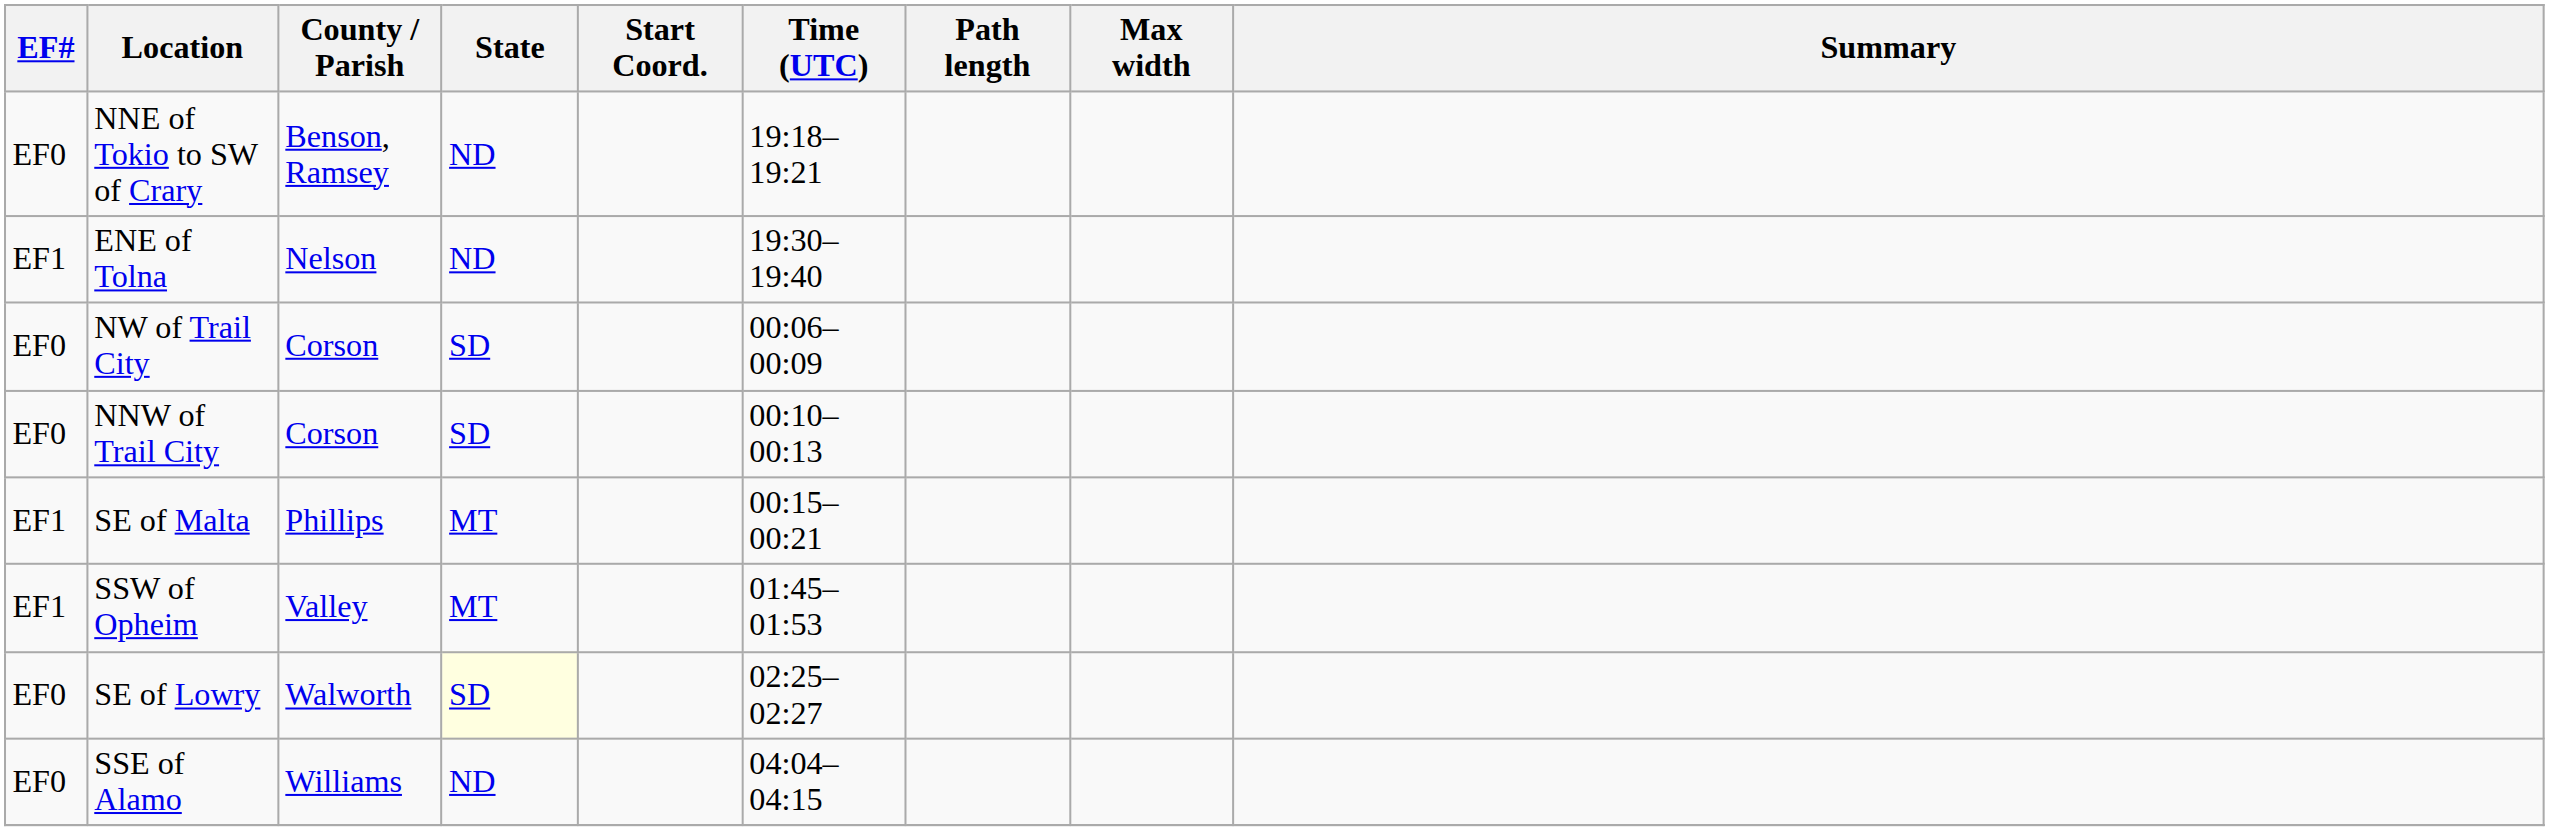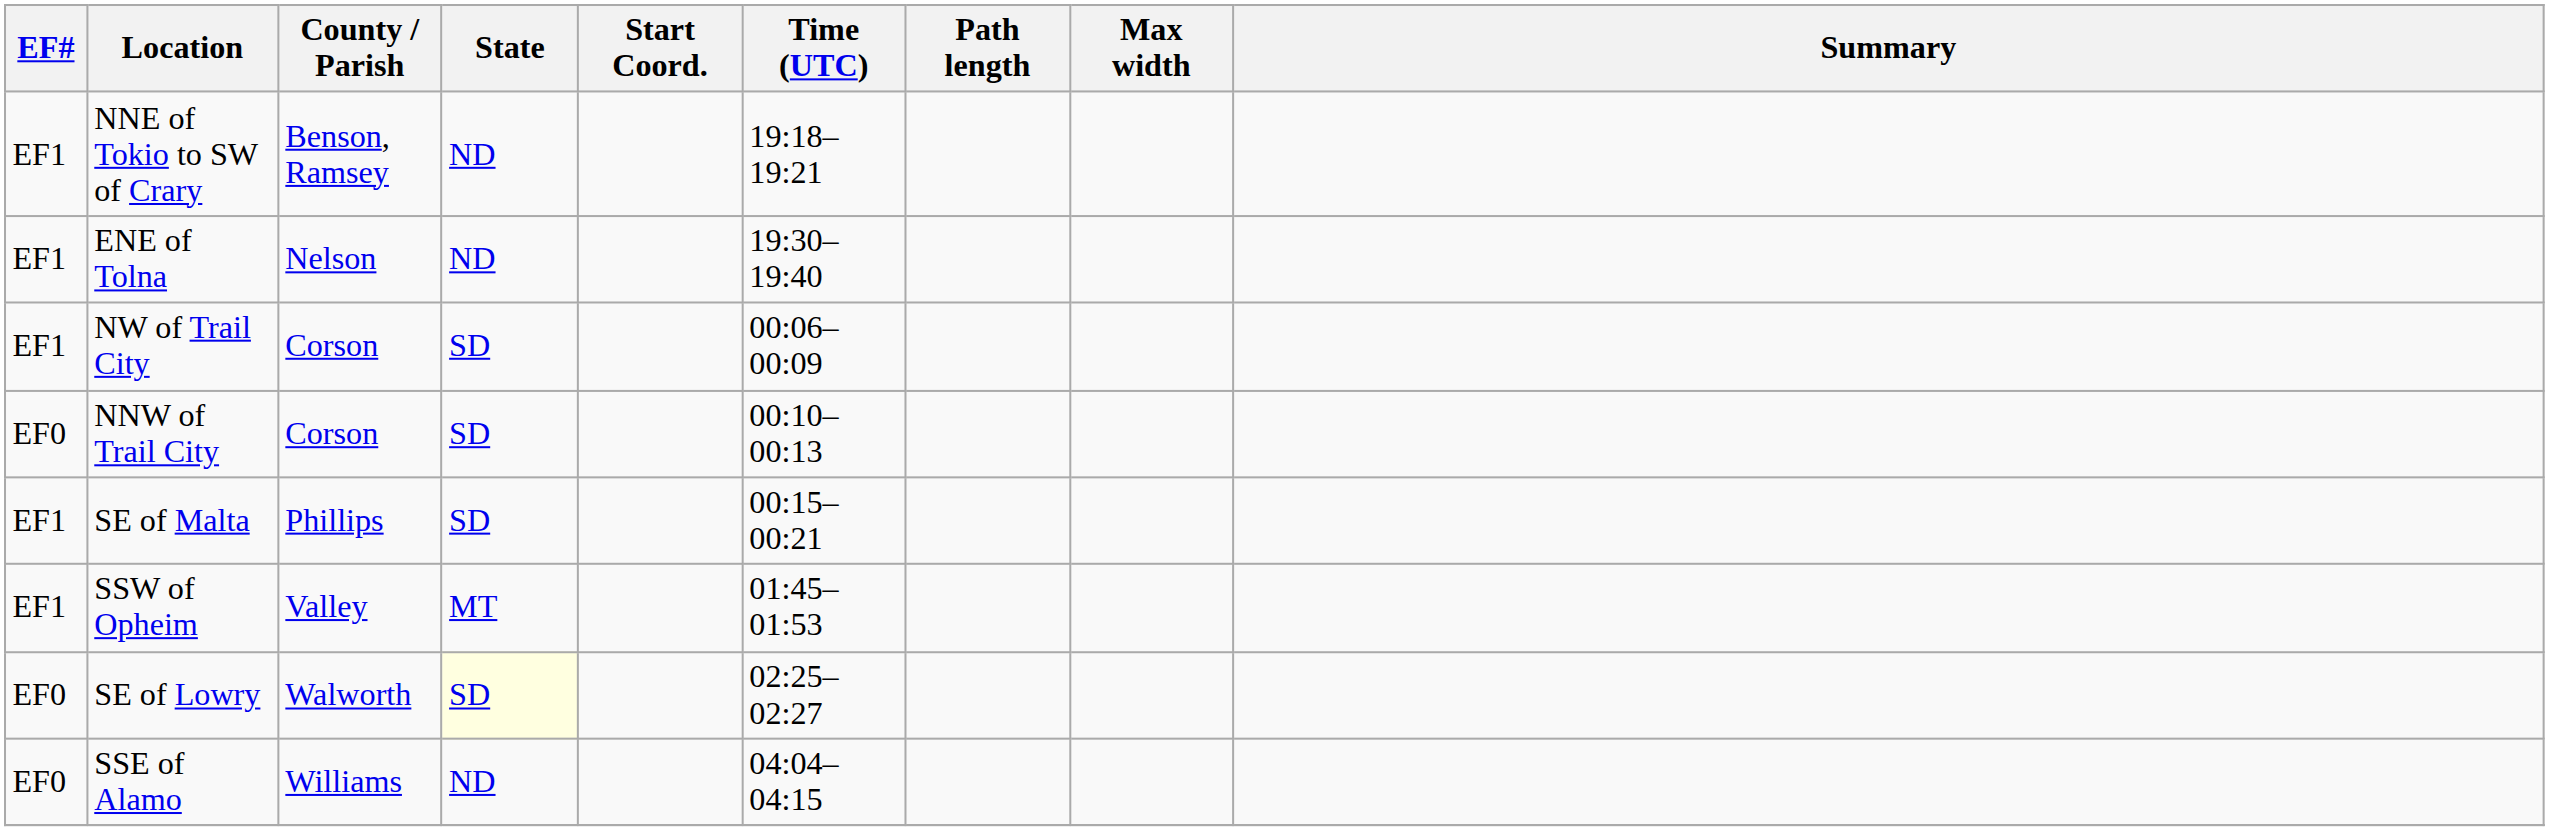(39, 153) EF0 -> (39, 153) EF1
(39, 345) EF0 -> (39, 345) EF1
(473, 520) MT -> (470, 520) SD
